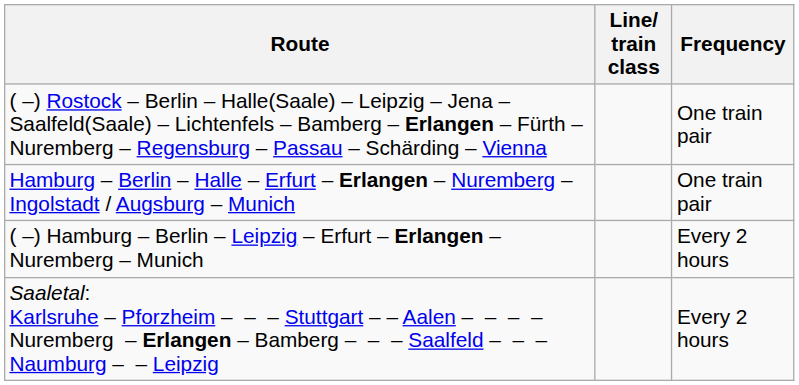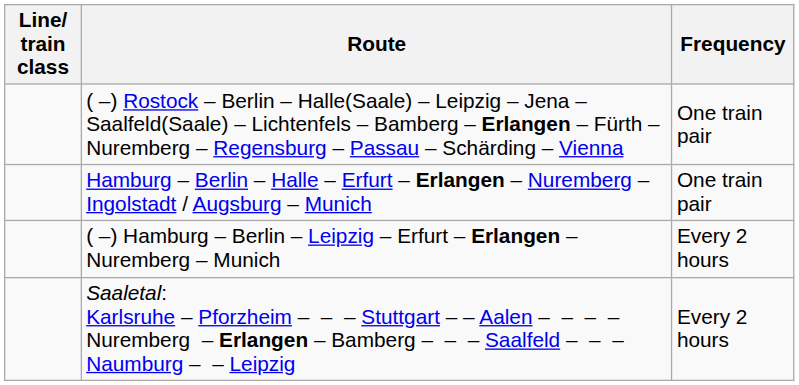columns swapped: (634, 44) <-> (300, 44)
